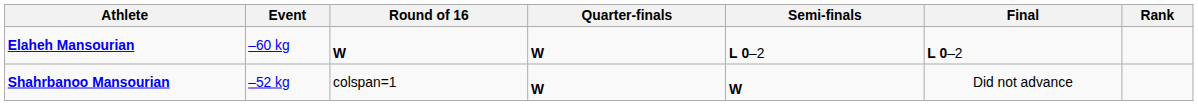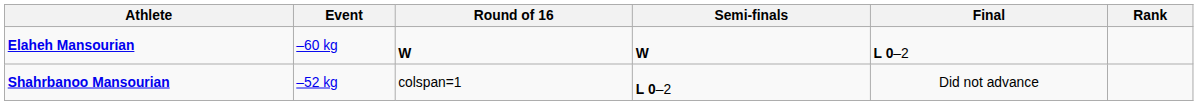- column: (627, 16)
(747, 53) L 0–2 -> (642, 53) W
(736, 90) W -> (653, 90) L 0–2
